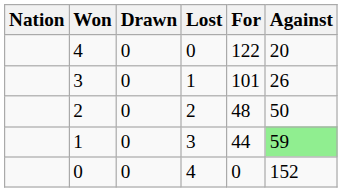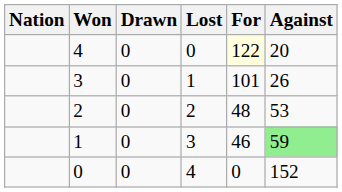(246, 50) no background -> (246, 50) lightyellow background
(279, 111) 50 -> (279, 111) 53
(241, 141) 44 -> (241, 141) 46
